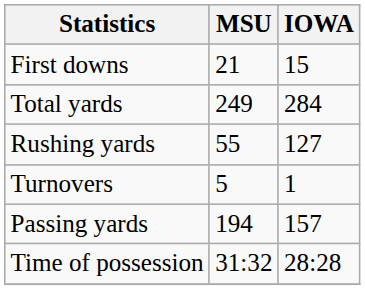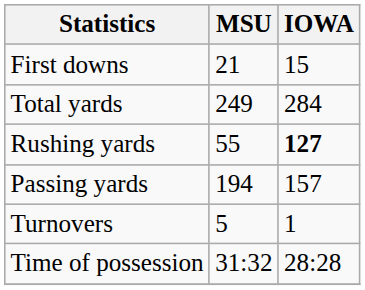(303, 143) normal -> (303, 143) bold
rows swapped: (79, 223) <-> (62, 183)
